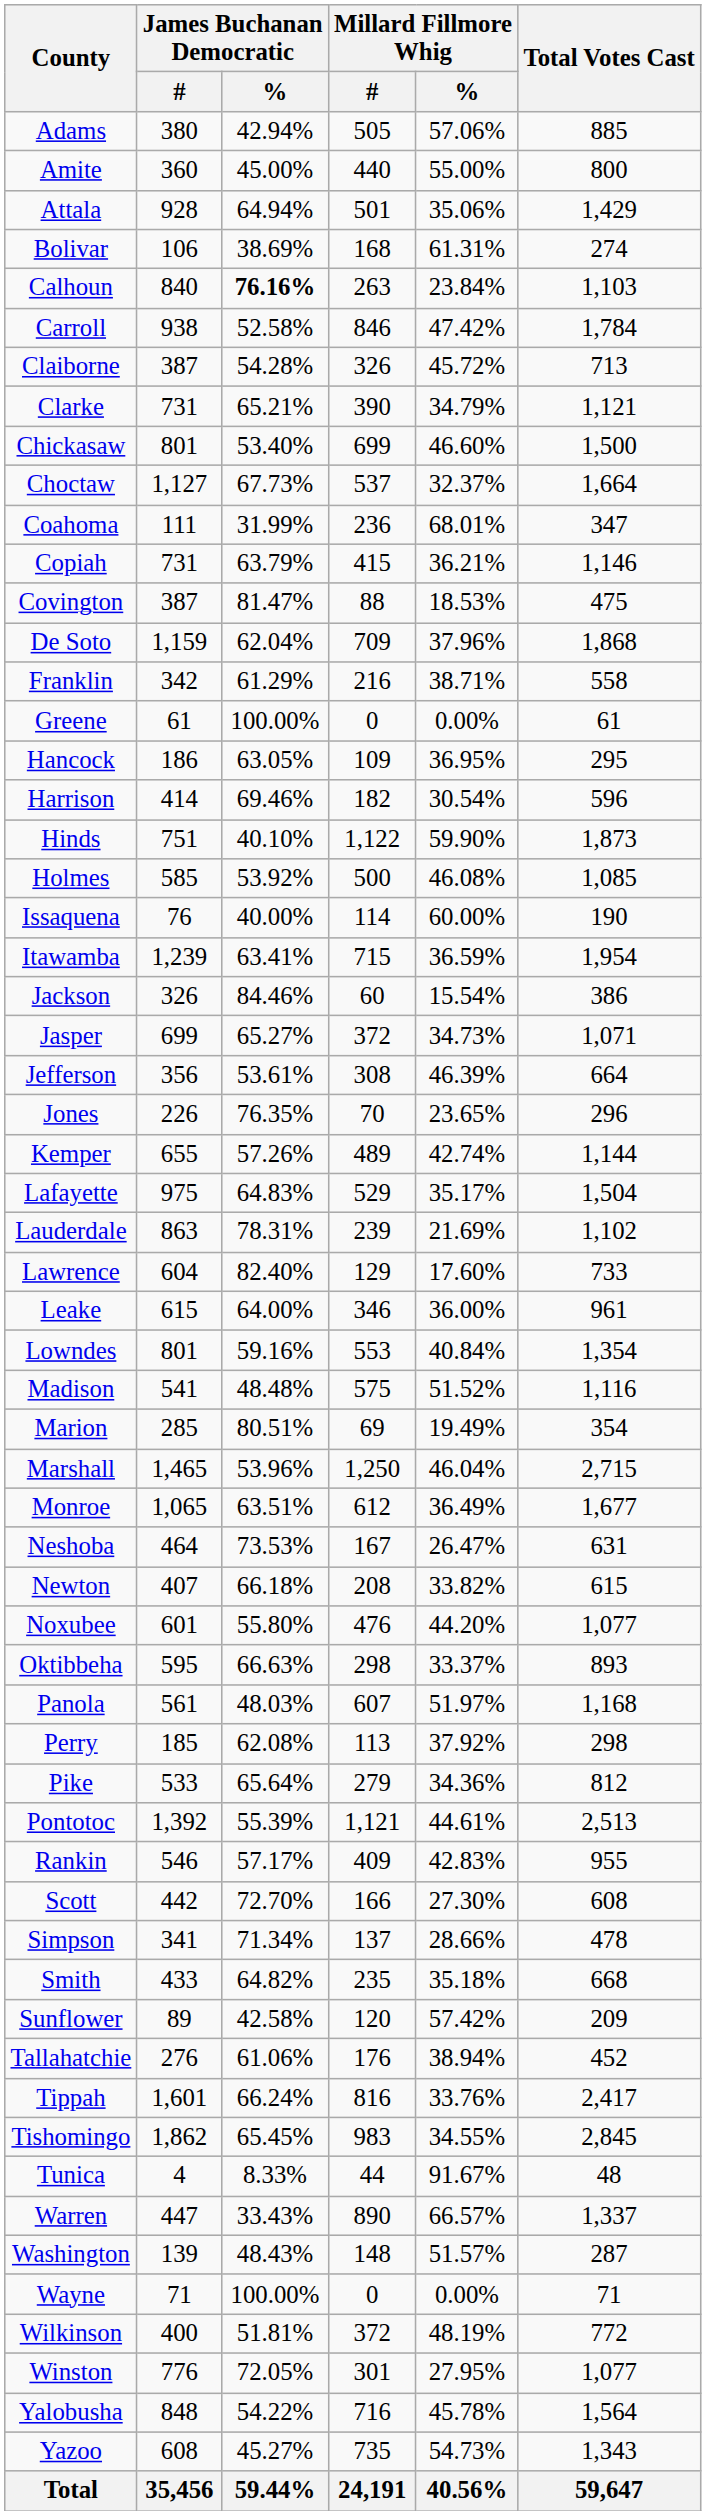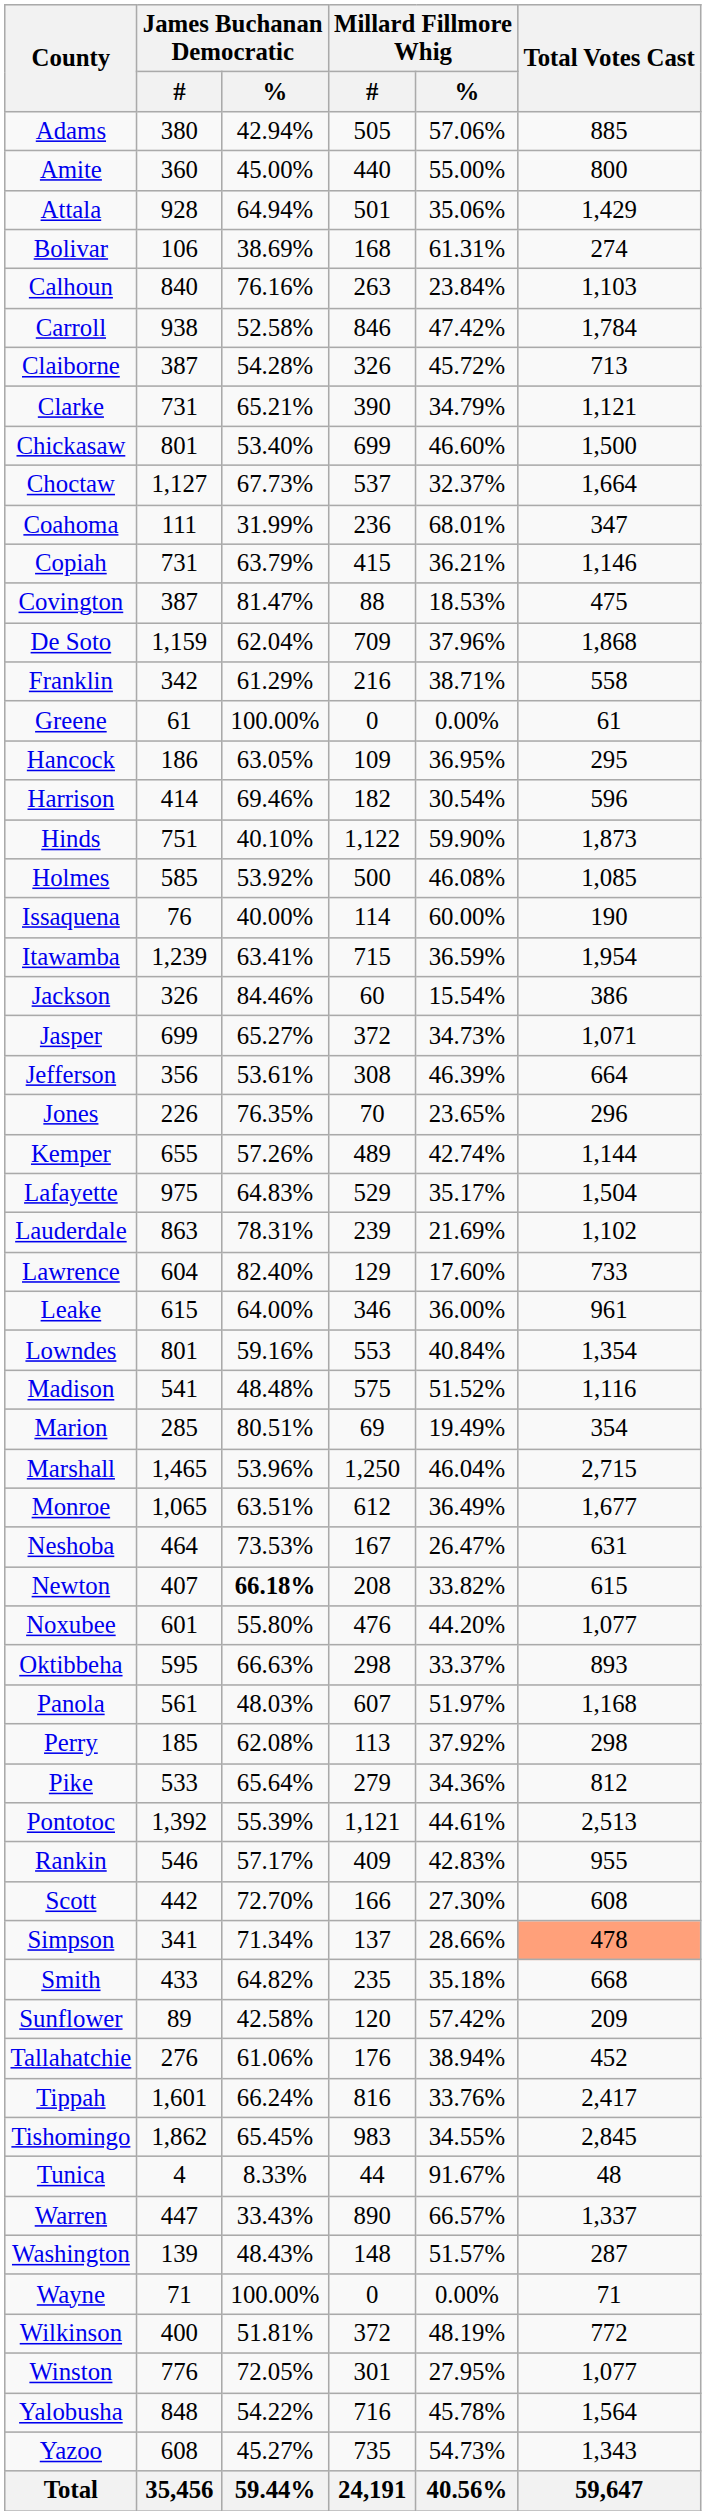(275, 288) bold -> (275, 288) normal
(275, 1585) normal -> (275, 1585) bold
(609, 1939) no background -> (609, 1939) lightsalmon background
